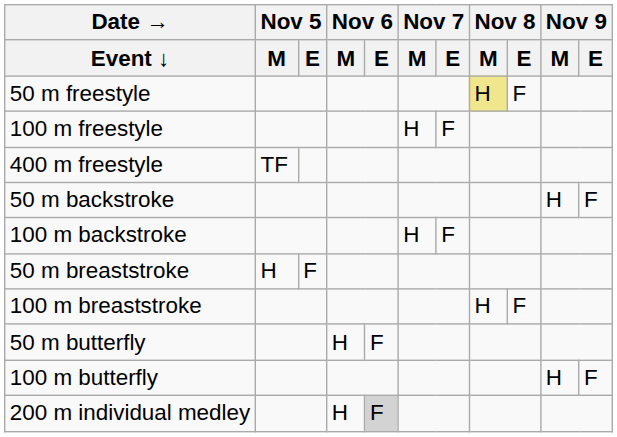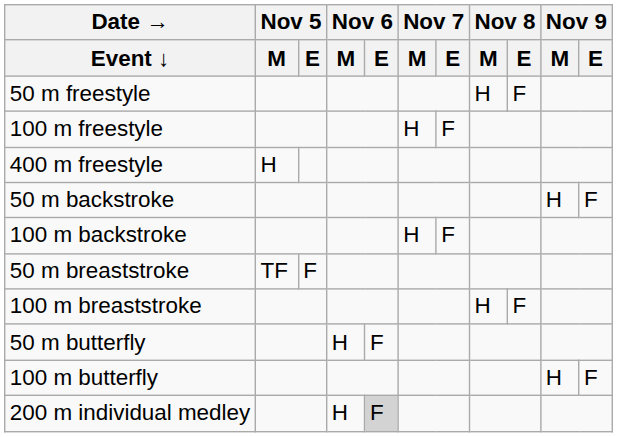(483, 93) khaki background -> (483, 93) no background
(274, 164) TF -> (269, 164) H
(269, 270) H -> (274, 270) TF
